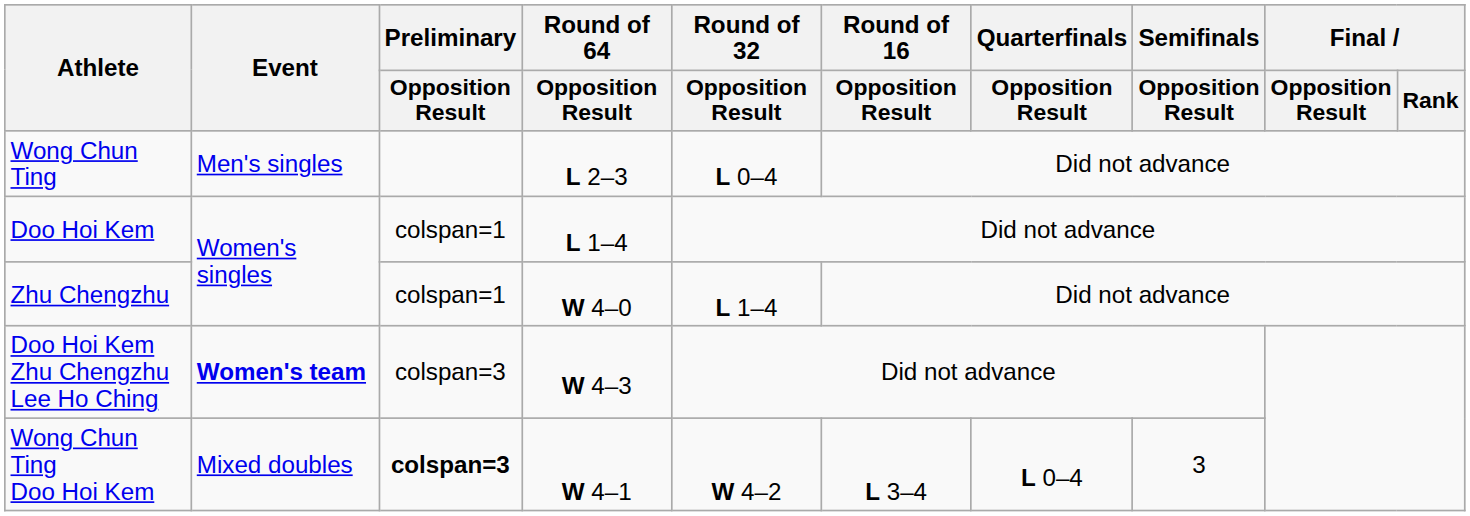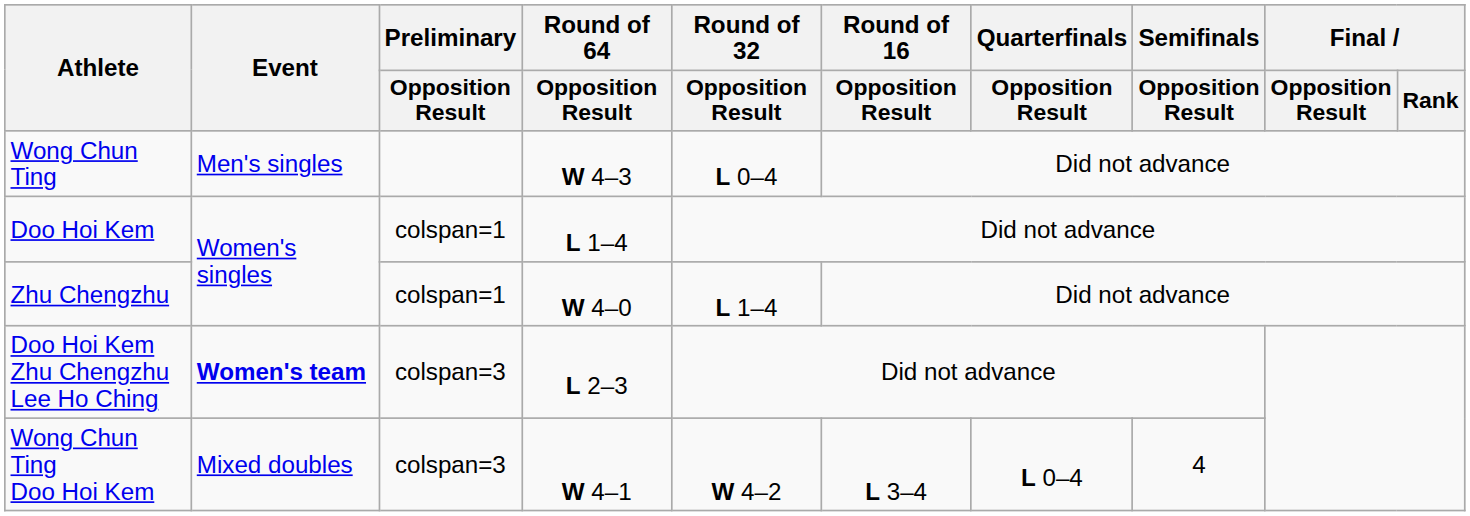(597, 178) L 2–3 -> (597, 178) W 4–3
(597, 386) W 4–3 -> (597, 386) L 2–3
(450, 465) bold -> (450, 465) normal
(1199, 465) 3 -> (1199, 465) 4
